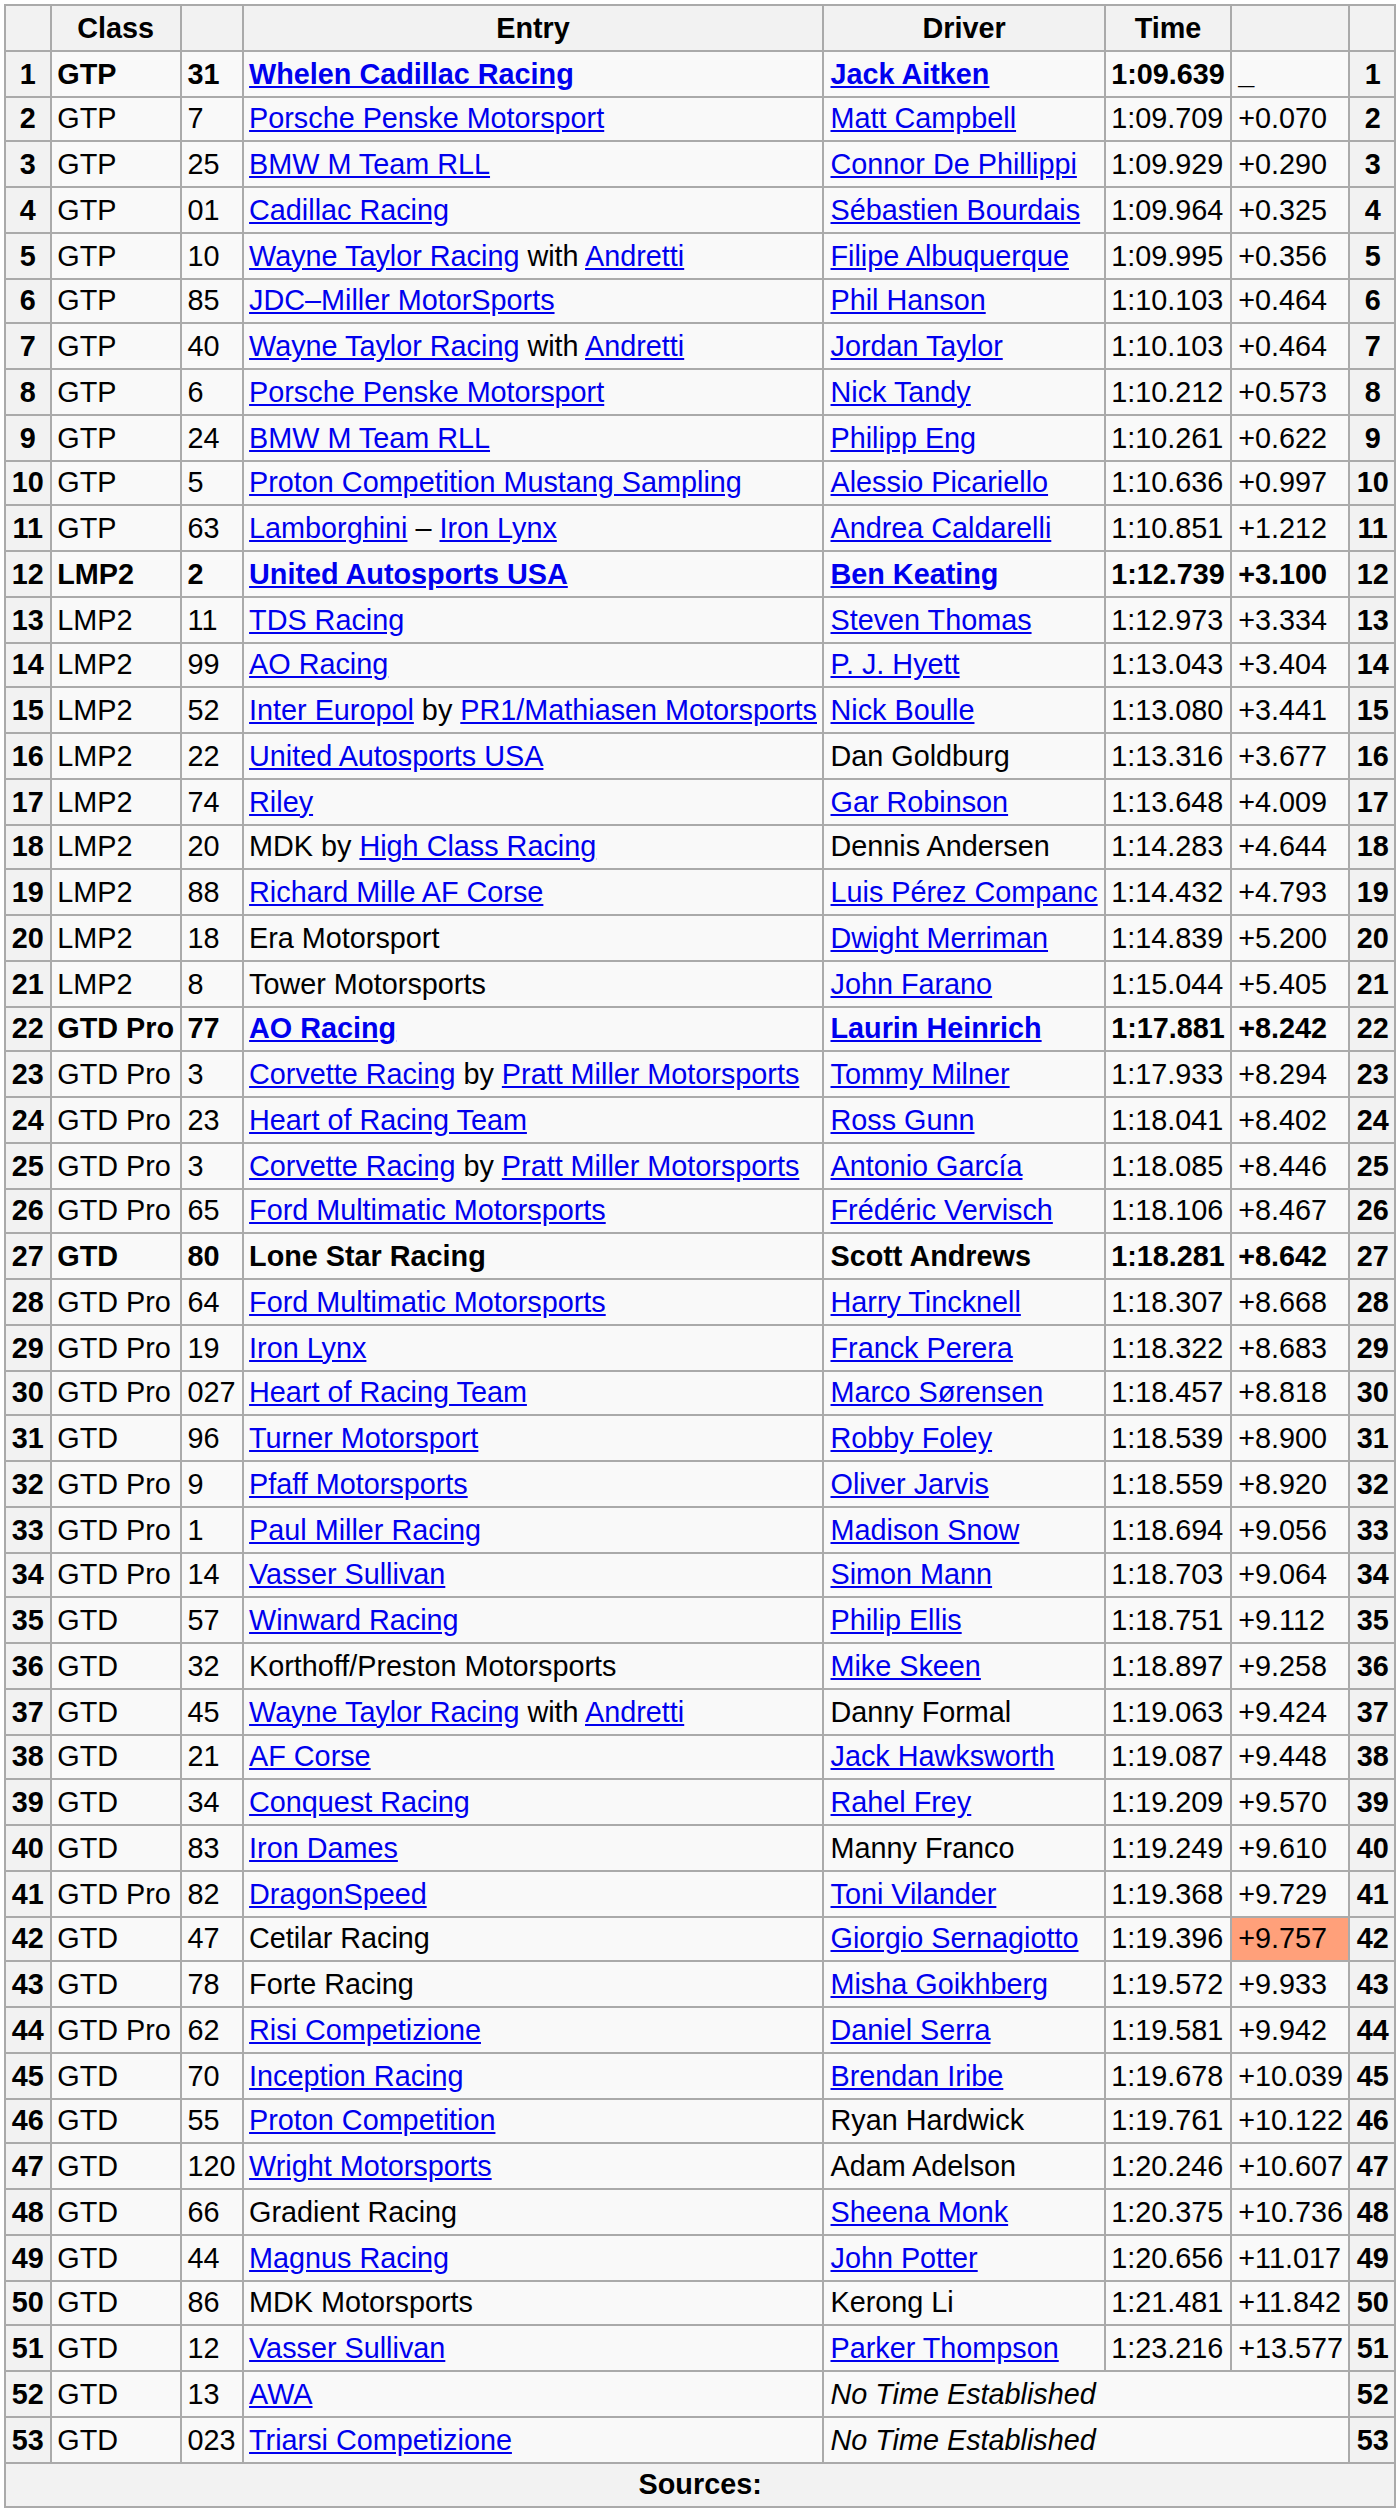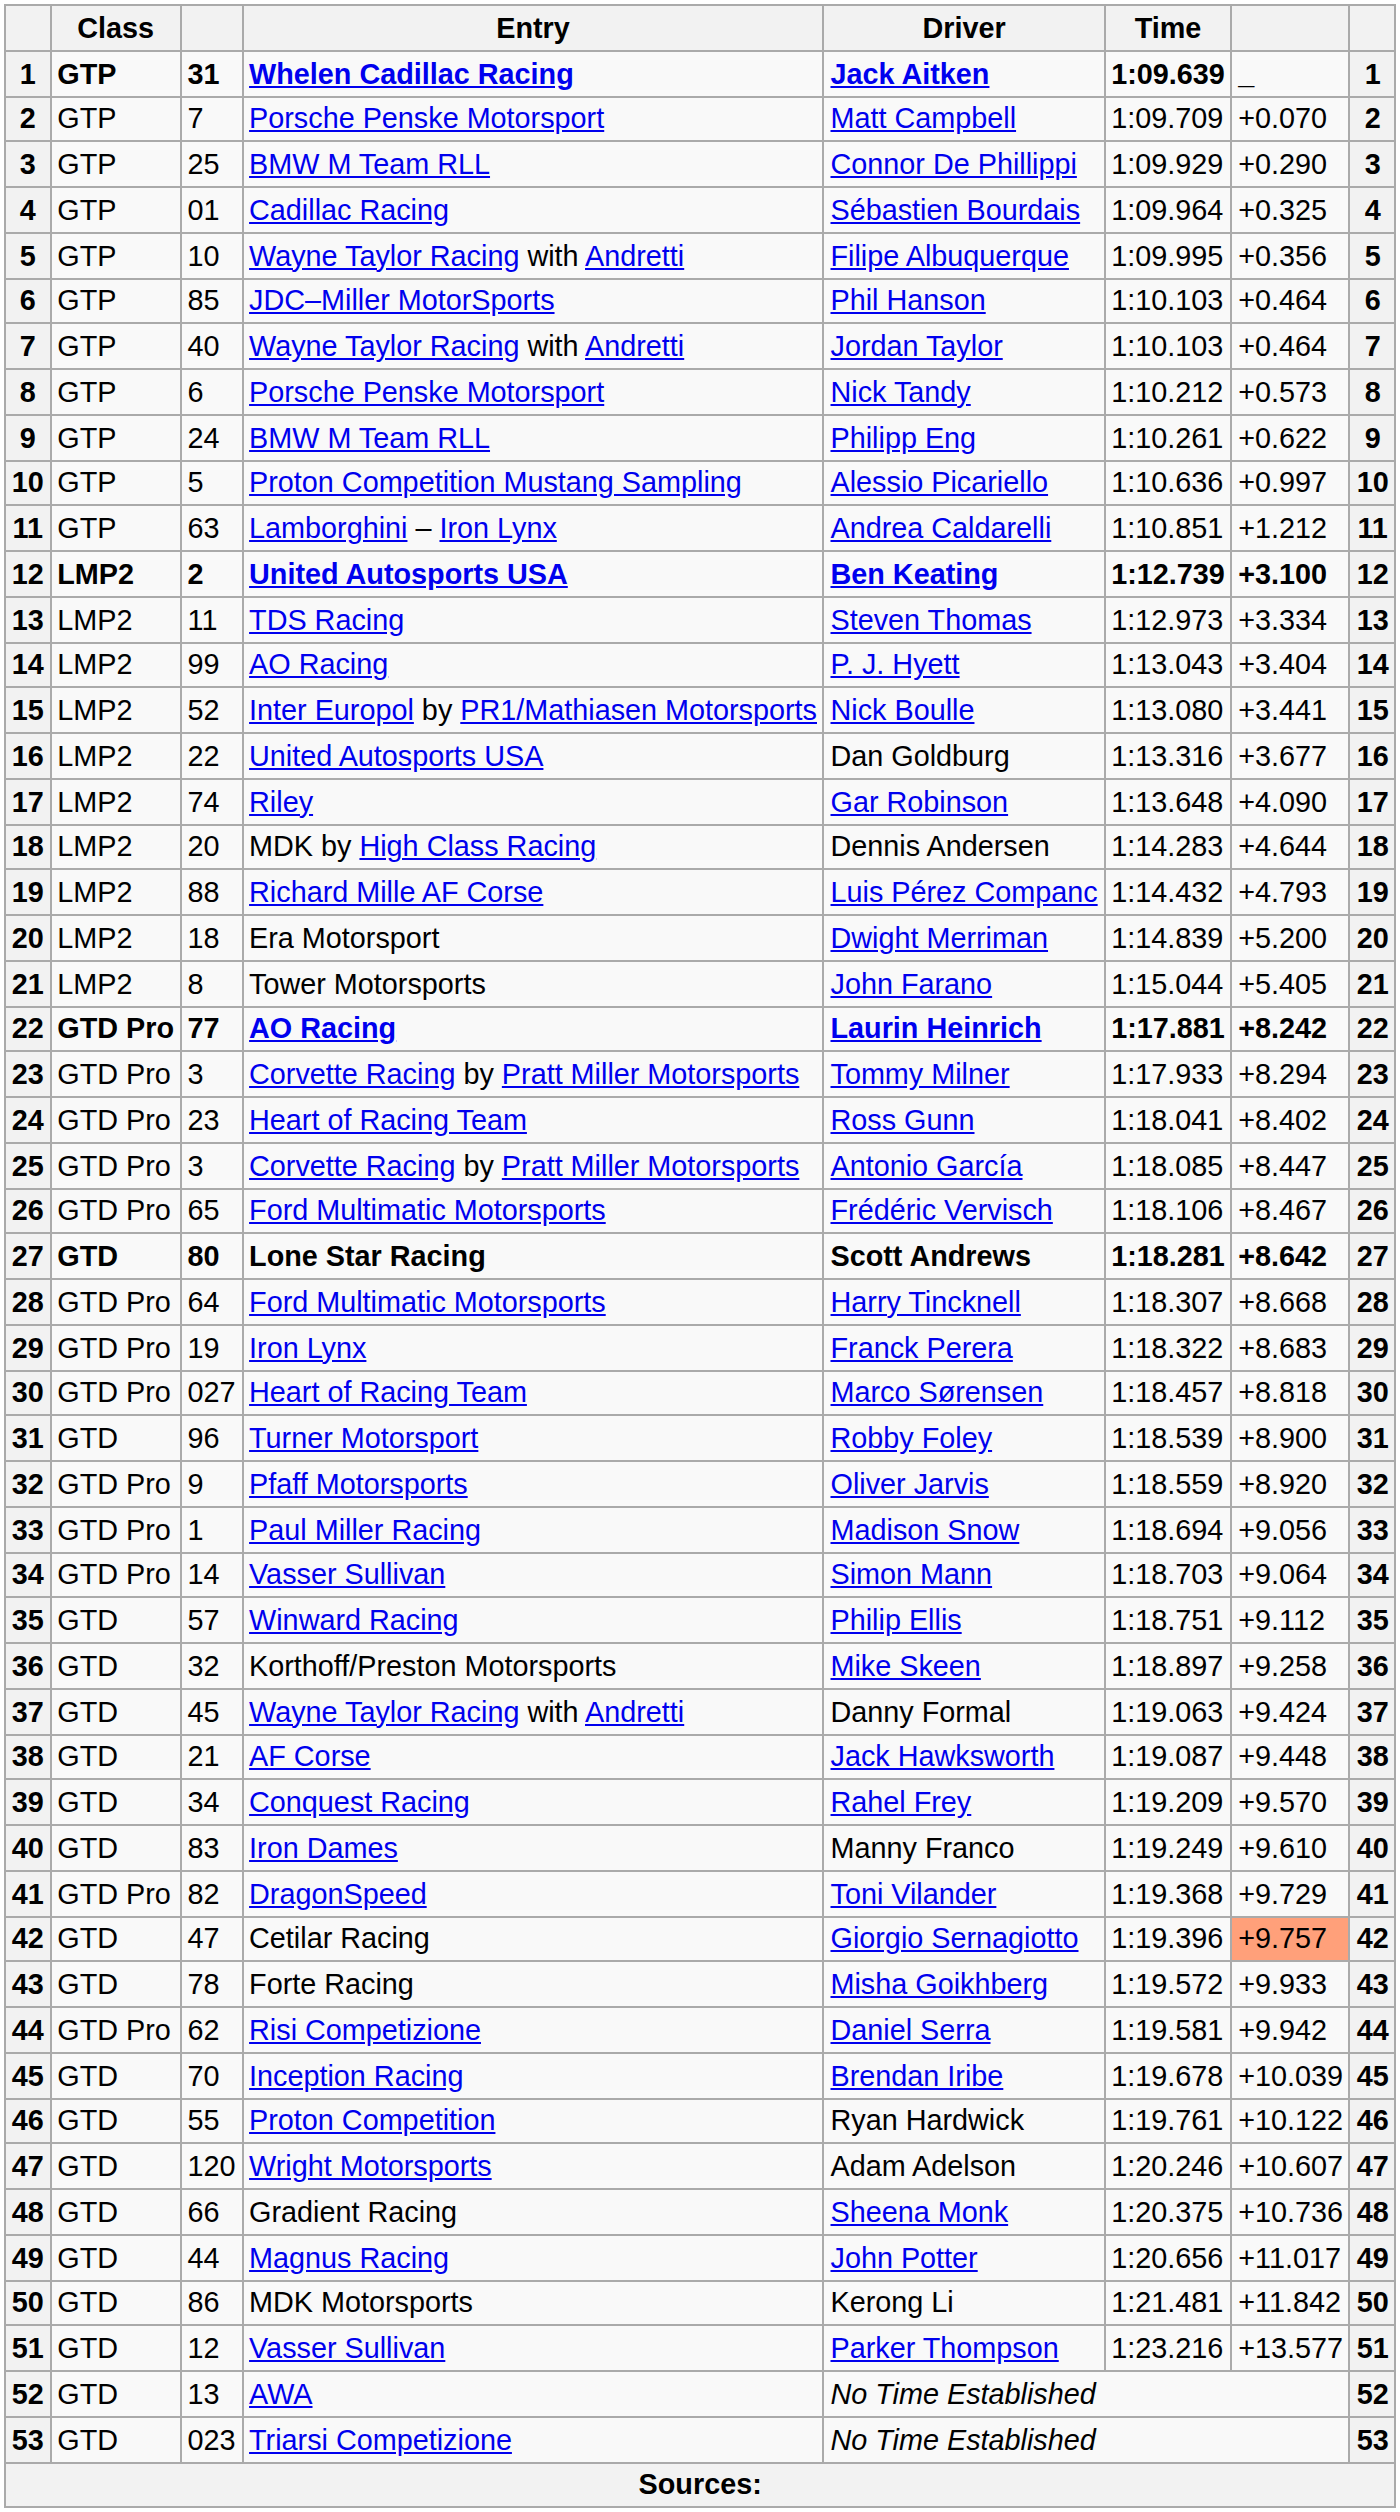(1283, 802) +4.009 -> (1283, 802) +4.090
(1283, 1166) +8.446 -> (1283, 1166) +8.447
